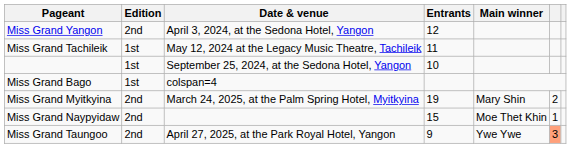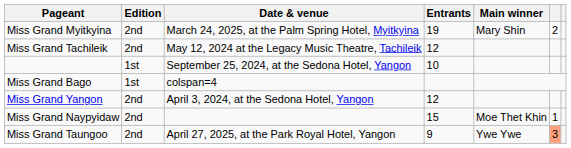rows swapped: (55, 31) <-> (59, 100)
(132, 48) 1st -> (134, 48) 2nd
(432, 48) 11 -> (433, 48) 12
